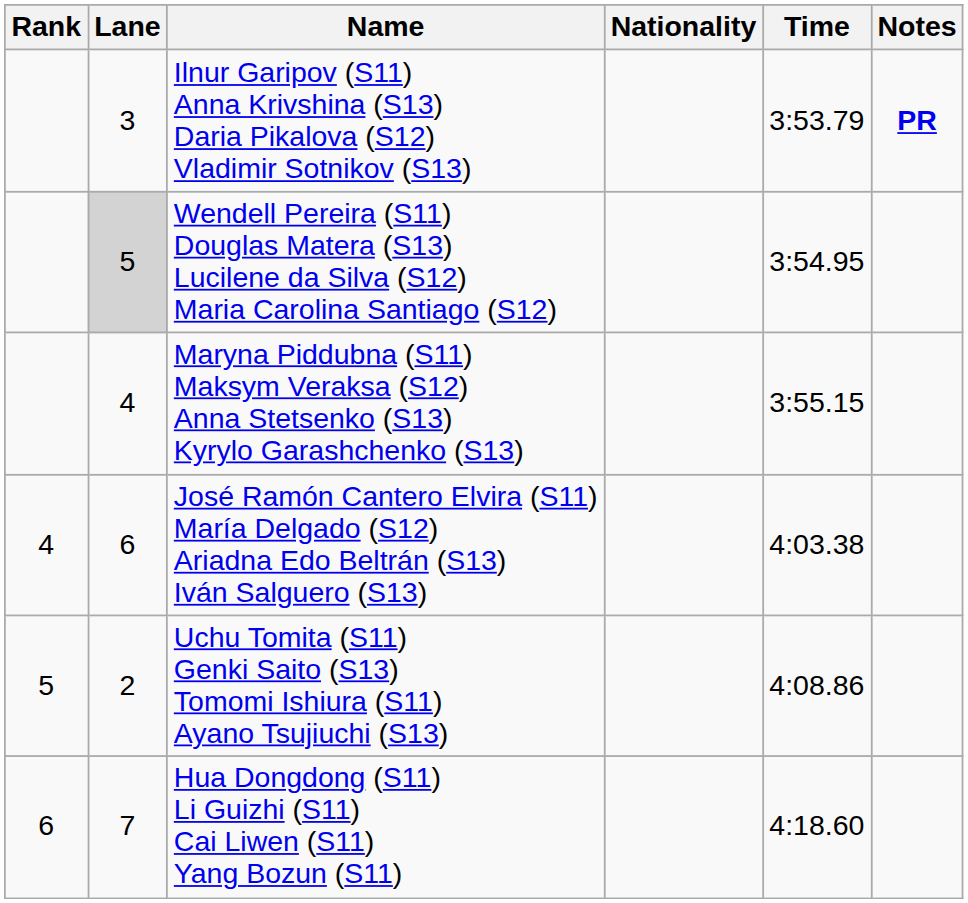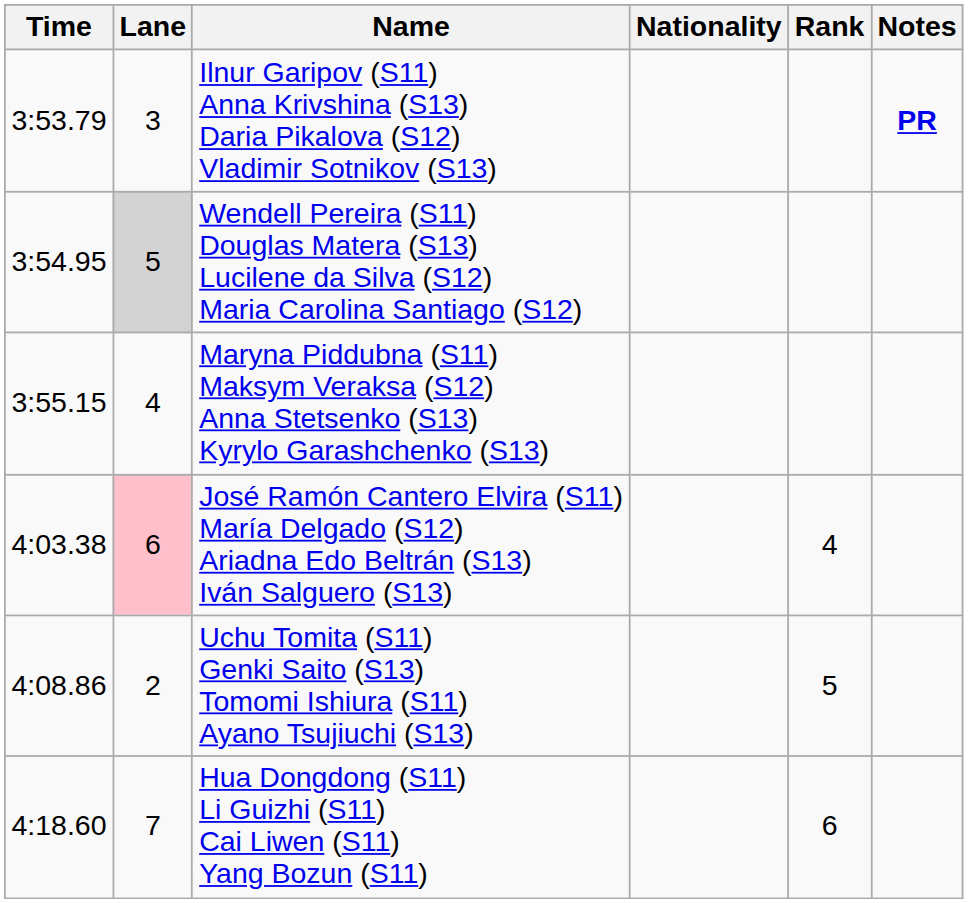columns swapped: (46, 27) <-> (817, 27)
(127, 544) no background -> (153, 544) pink background
